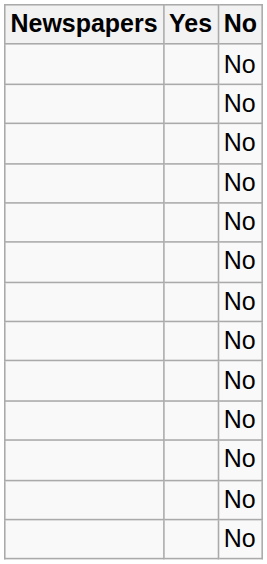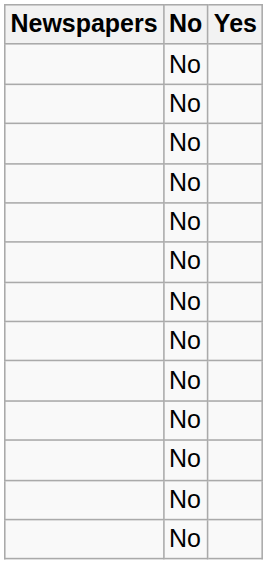columns swapped: (191, 24) <-> (240, 24)
